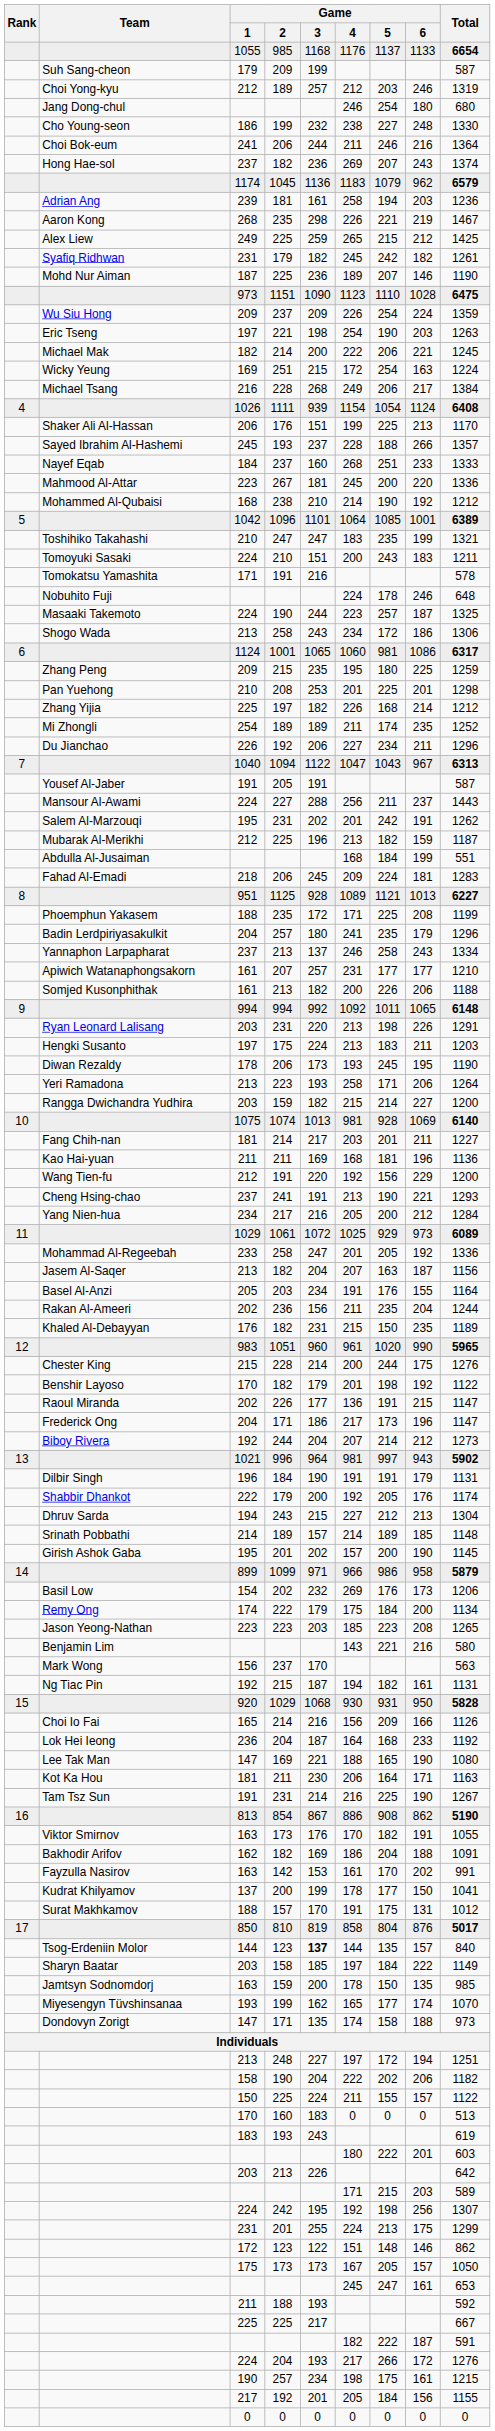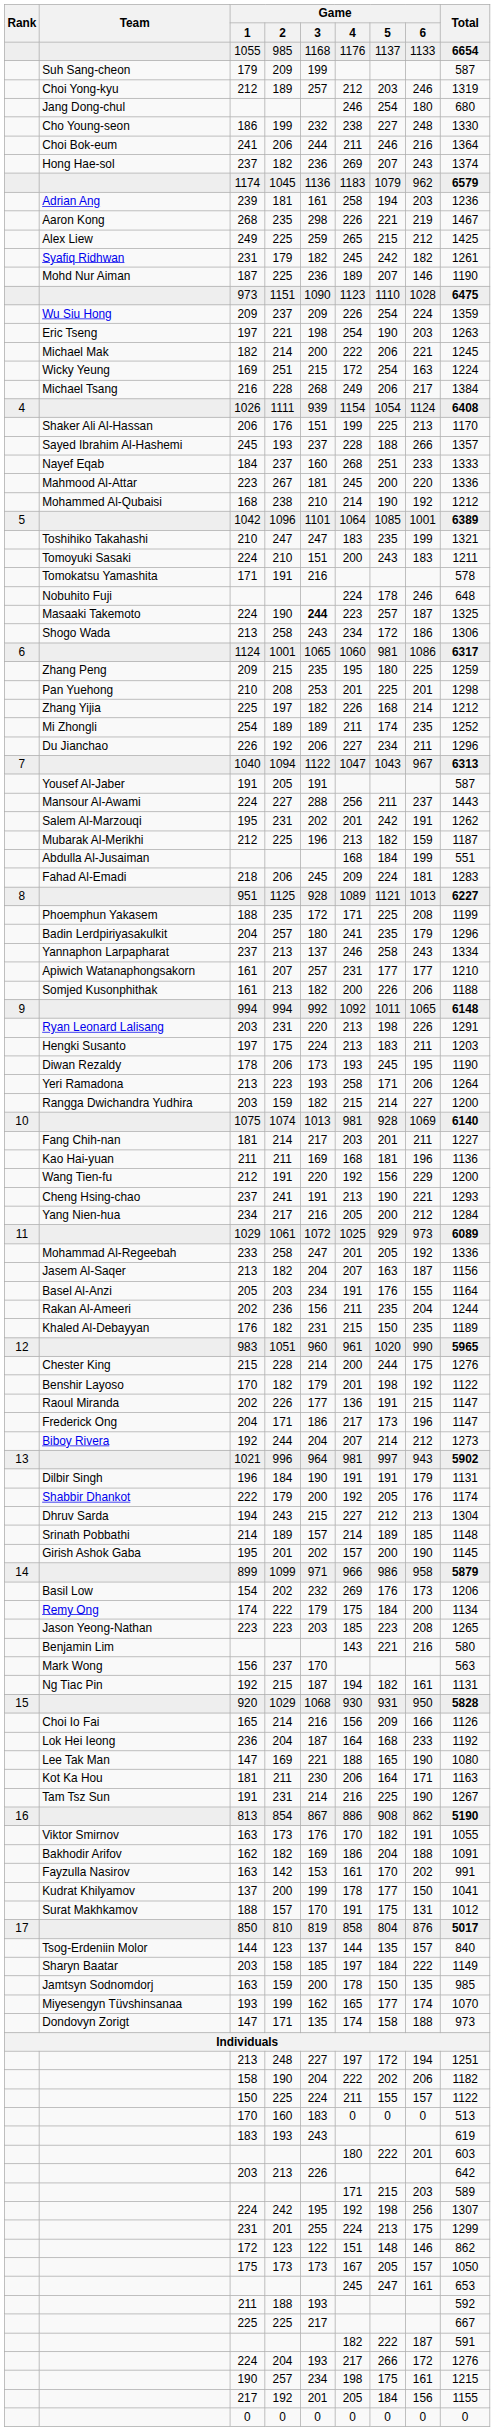(318, 614) normal -> (318, 614) bold
(318, 1947) bold -> (318, 1947) normal
